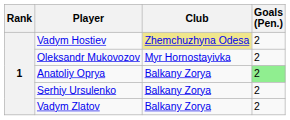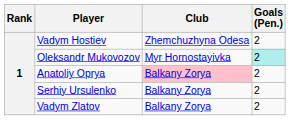(197, 40) khaki background -> (197, 40) no background
(257, 57) no background -> (257, 57) paleturquoise background
(178, 73) no background -> (178, 73) pink background
(257, 73) lightgreen background -> (257, 73) no background
